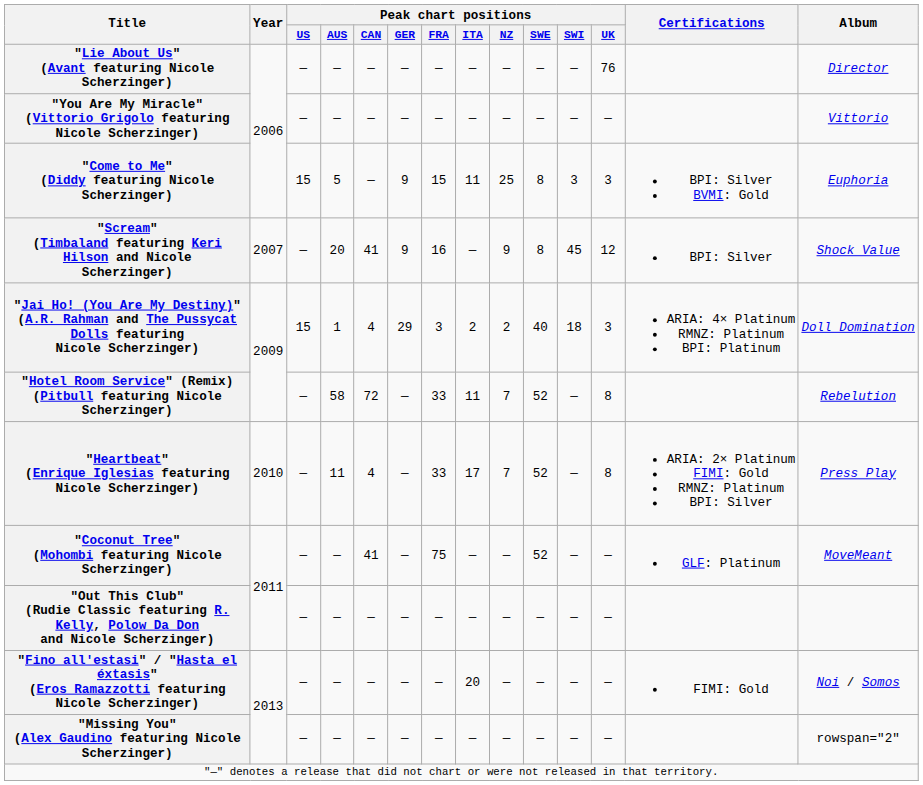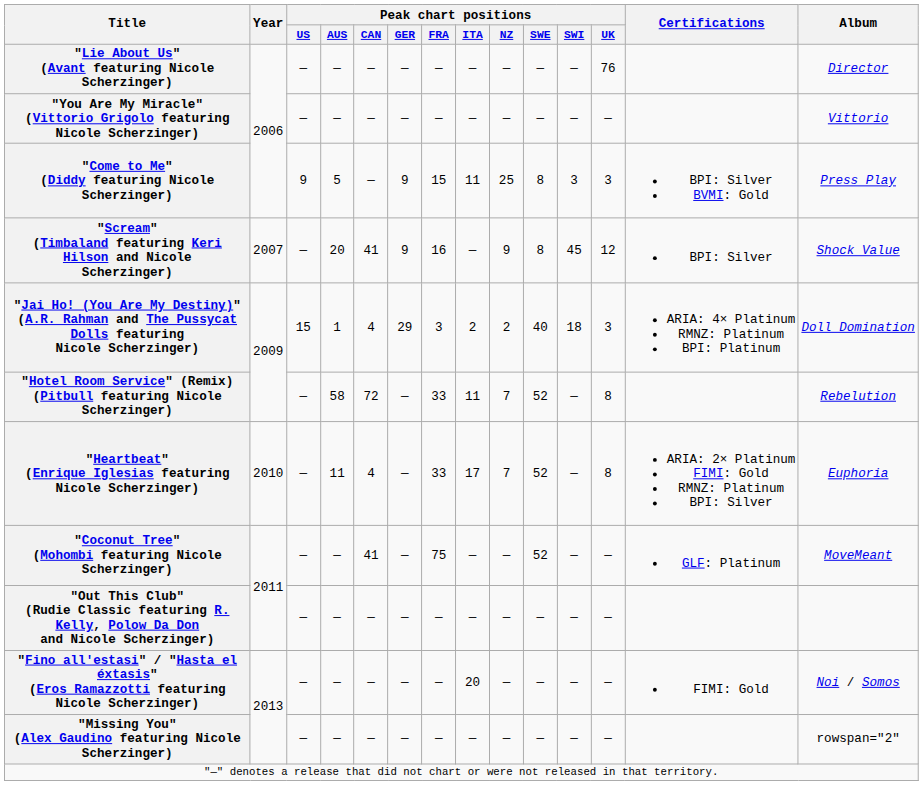(303, 181) 15 -> (303, 181) 9
(858, 181) Euphoria -> (858, 181) Press Play
(858, 474) Press Play -> (858, 474) Euphoria
